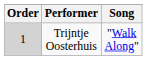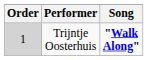(122, 39) normal -> (121, 39) bold
